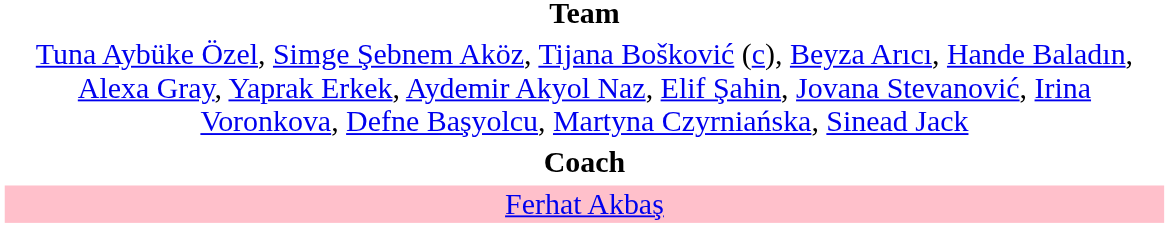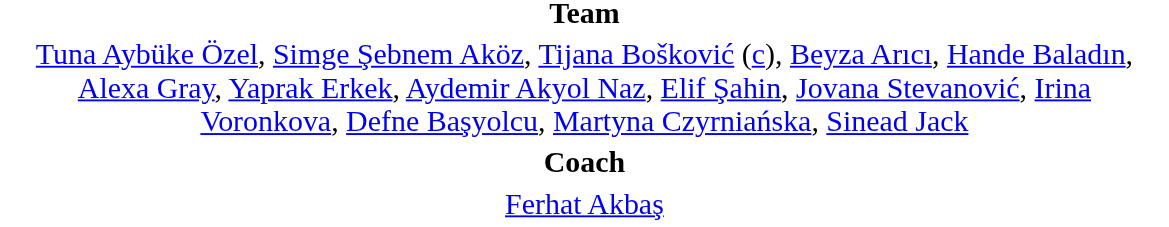(584, 203) pink background -> (584, 203) no background
